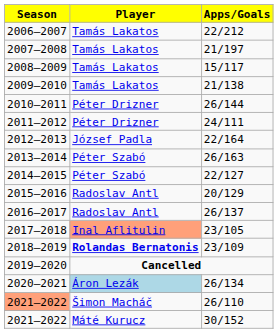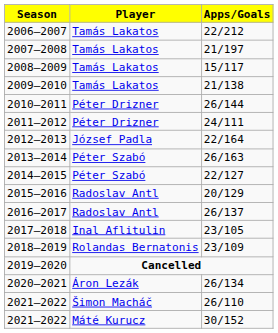(119, 230) lightsalmon background -> (119, 230) no background
(135, 248) bold -> (135, 248) normal
(105, 284) lightblue background -> (105, 284) no background
(37, 302) lightsalmon background -> (37, 302) no background
